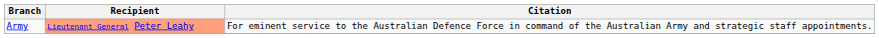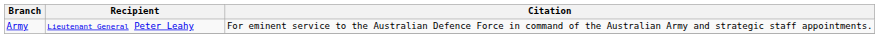(121, 27) lightsalmon background -> (121, 27) no background
